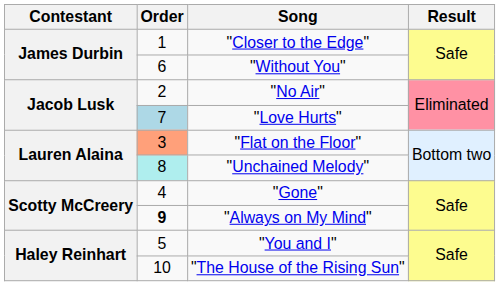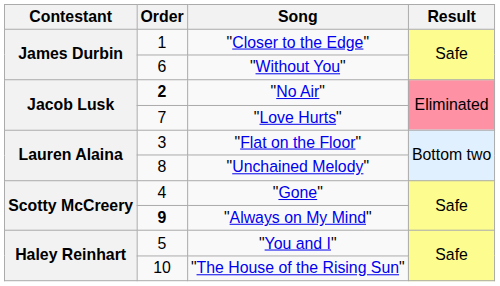(162, 92) normal -> (162, 92) bold
(162, 117) lightblue background -> (162, 117) no background
(162, 142) lightsalmon background -> (162, 142) no background
(162, 167) paleturquoise background -> (162, 167) no background
